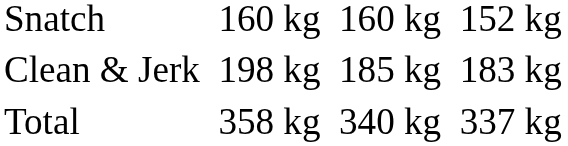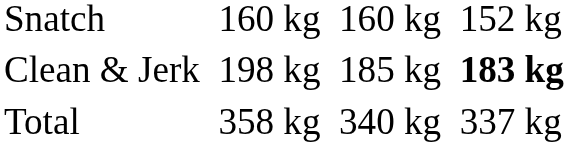(511, 70) normal -> (512, 70) bold
